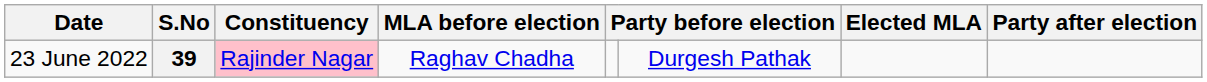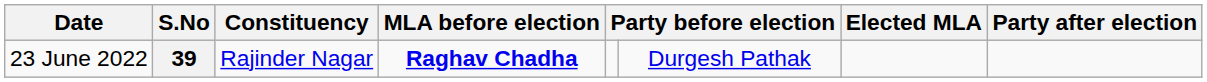(297, 58) pink background -> (297, 58) no background
(492, 58) normal -> (492, 58) bold
